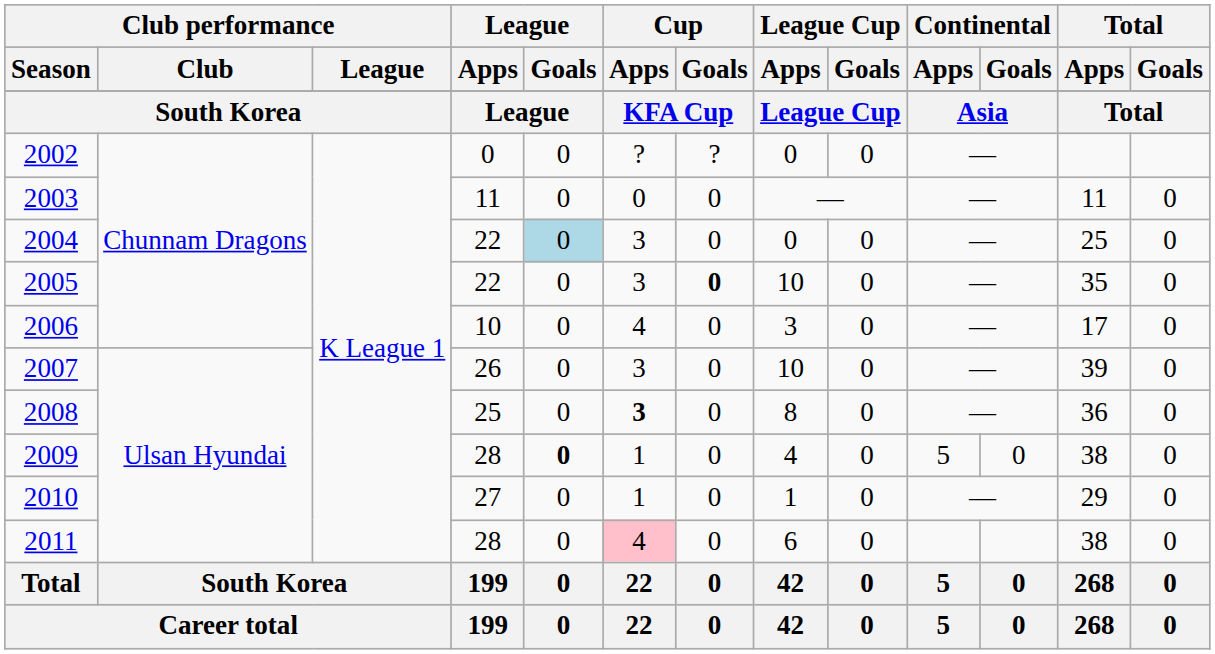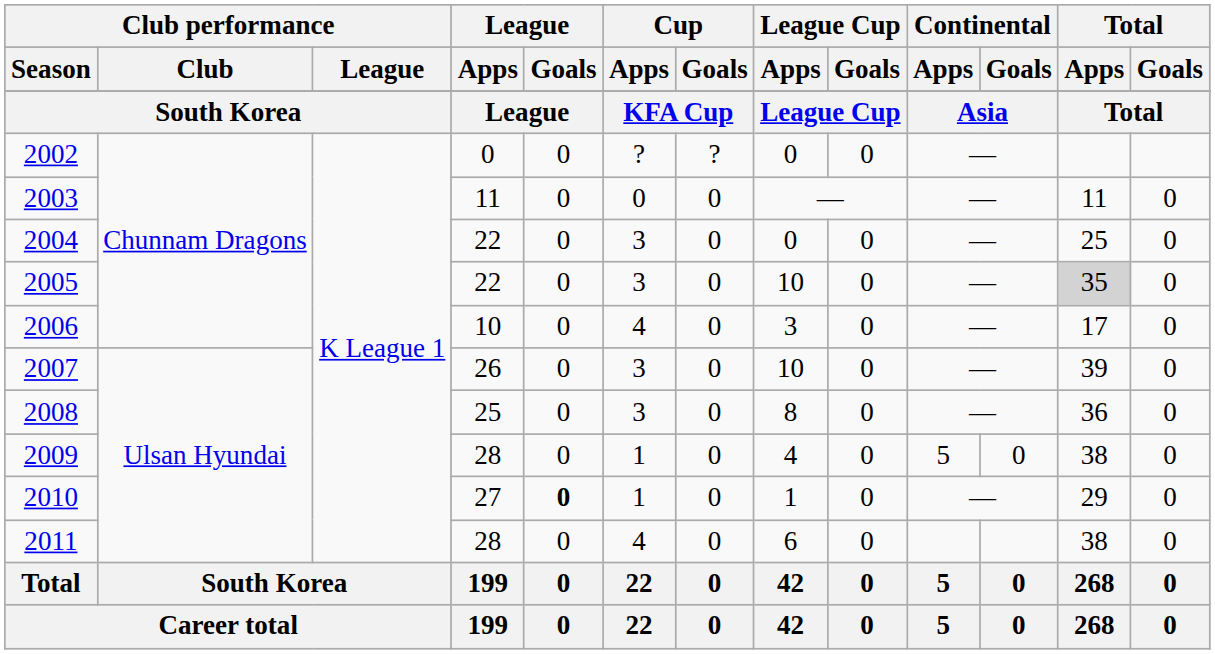(563, 240) lightblue background -> (563, 240) no background
(715, 283) bold -> (715, 283) normal
(1094, 283) no background -> (1094, 283) lightgrey background
(639, 411) bold -> (639, 411) normal
(563, 454) bold -> (563, 454) normal
(563, 497) normal -> (563, 497) bold
(639, 540) pink background -> (639, 540) no background
